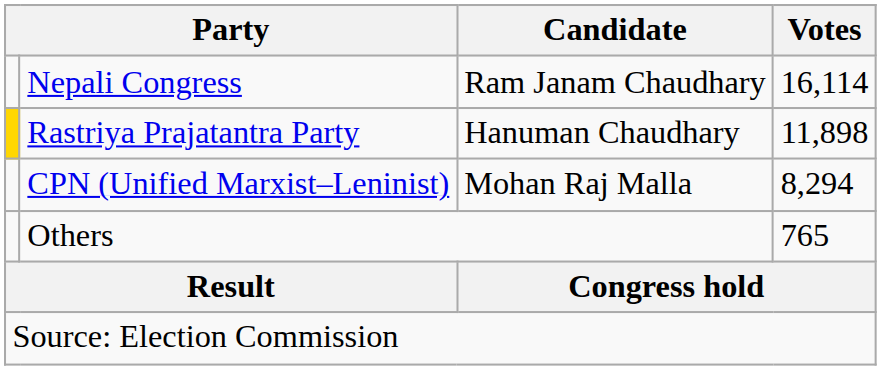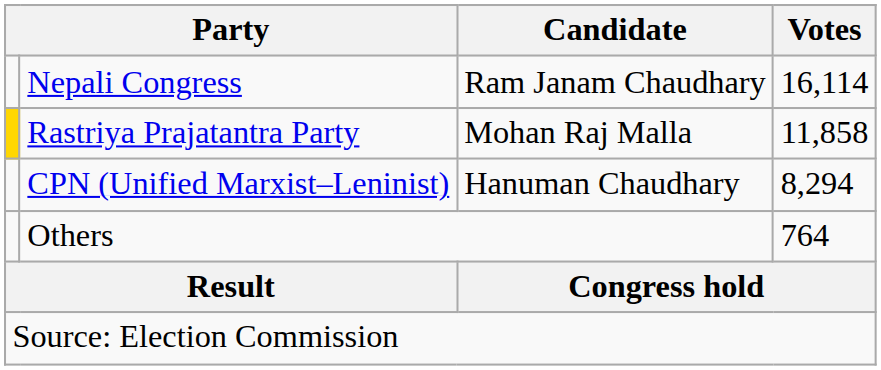(602, 132) Hanuman Chaudhary -> (578, 132) Mohan Raj Malla
(824, 132) 11,898 -> (824, 132) 11,858
(578, 183) Mohan Raj Malla -> (602, 183) Hanuman Chaudhary
(805, 235) 765 -> (805, 235) 764
